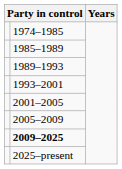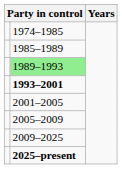(38, 66) no background -> (38, 66) lightgreen background
(38, 84) normal -> (38, 84) bold
(38, 137) bold -> (38, 137) normal
(43, 155) normal -> (44, 155) bold
